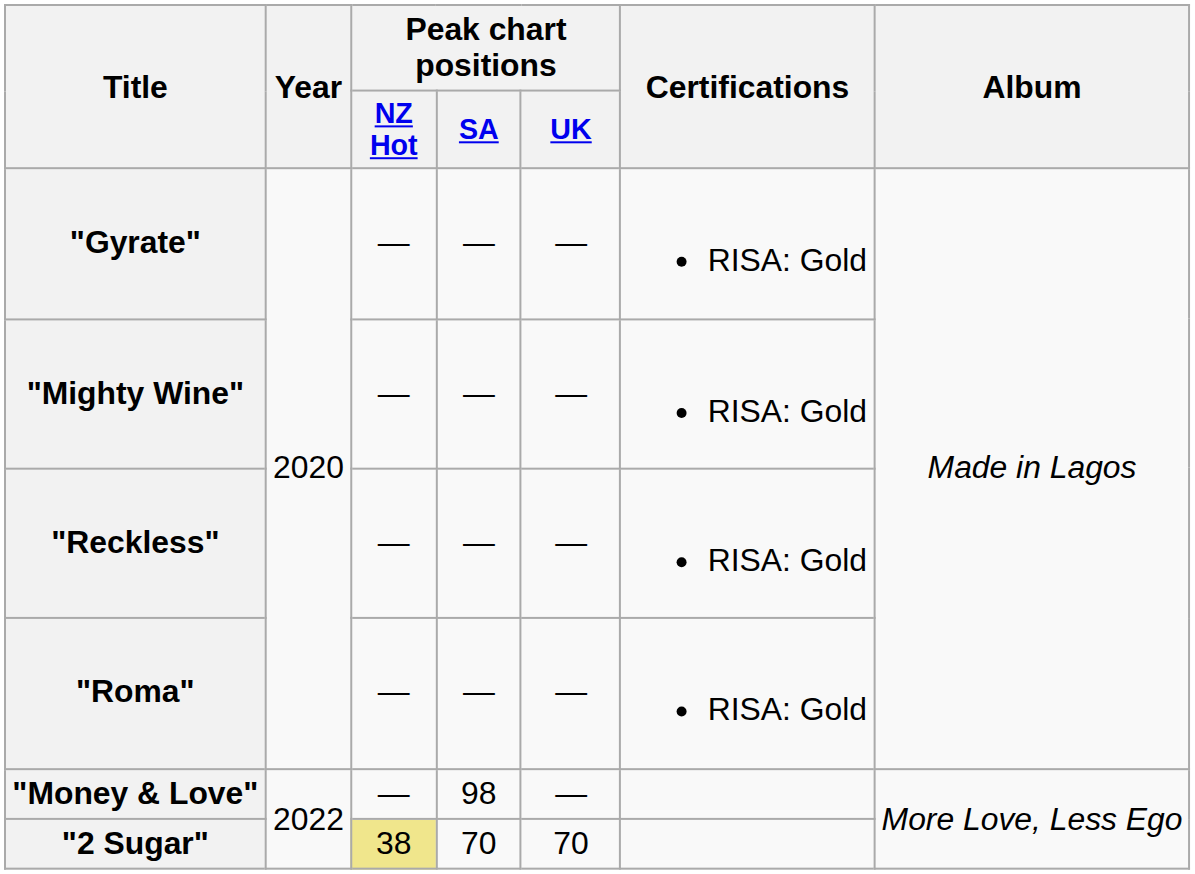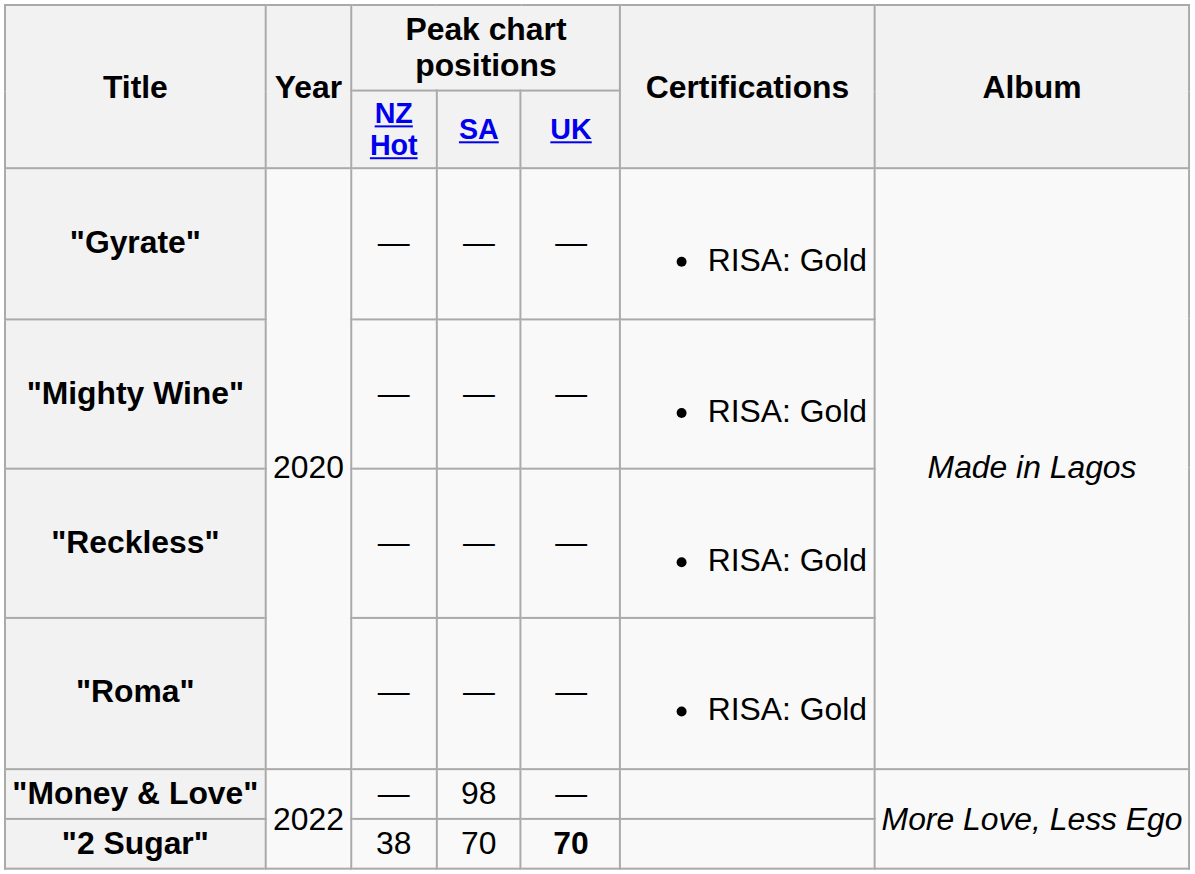(394, 843) khaki background -> (394, 843) no background
(571, 843) normal -> (571, 843) bold
